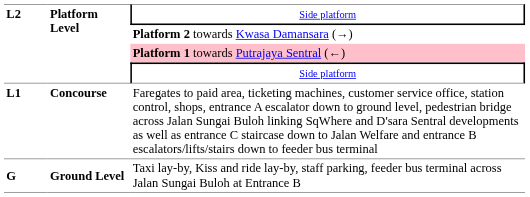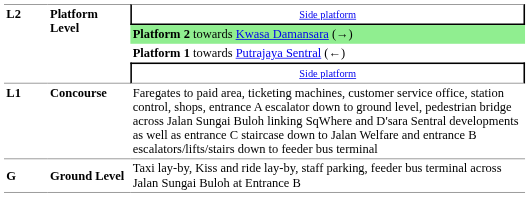(243, 34) no background -> (243, 34) lightgreen background
(239, 53) pink background -> (239, 53) no background
